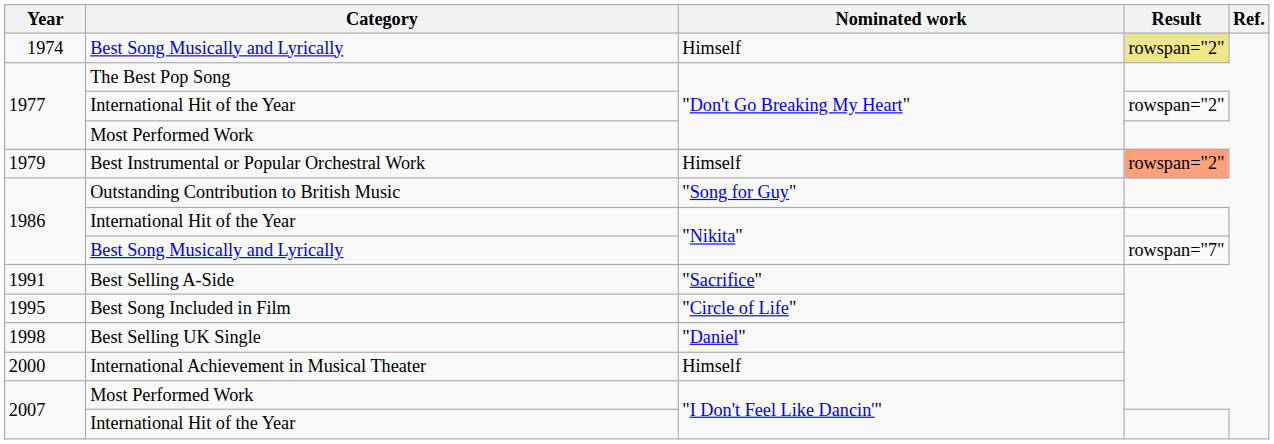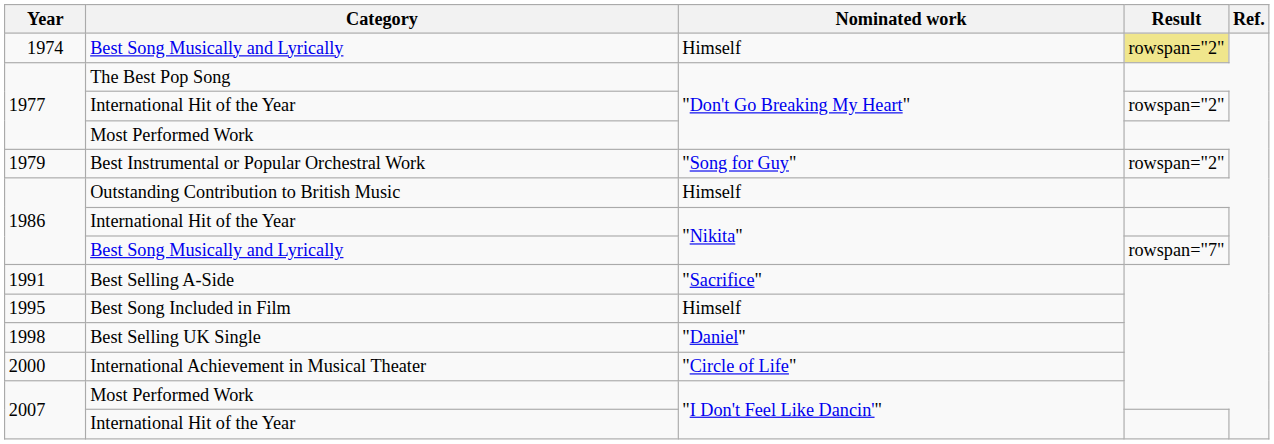(712, 163) Himself -> (739, 163) "Song for Guy"
(1176, 163) lightsalmon background -> (1176, 163) no background
(739, 192) "Song for Guy" -> (712, 192) Himself
(739, 308) "Circle of Life" -> (712, 308) Himself
(712, 366) Himself -> (739, 366) "Circle of Life"
